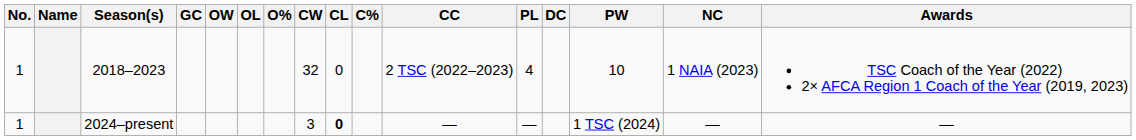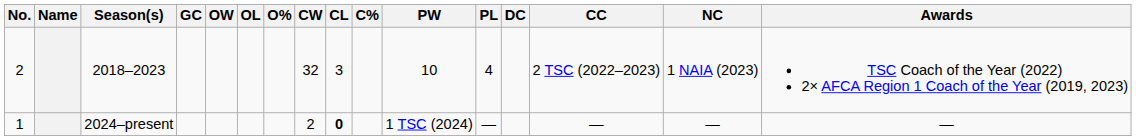columns swapped: (617, 16) <-> (449, 16)
(20, 70) 1 -> (20, 70) 2
(339, 70) 0 -> (339, 70) 3
(310, 124) 3 -> (310, 124) 2
